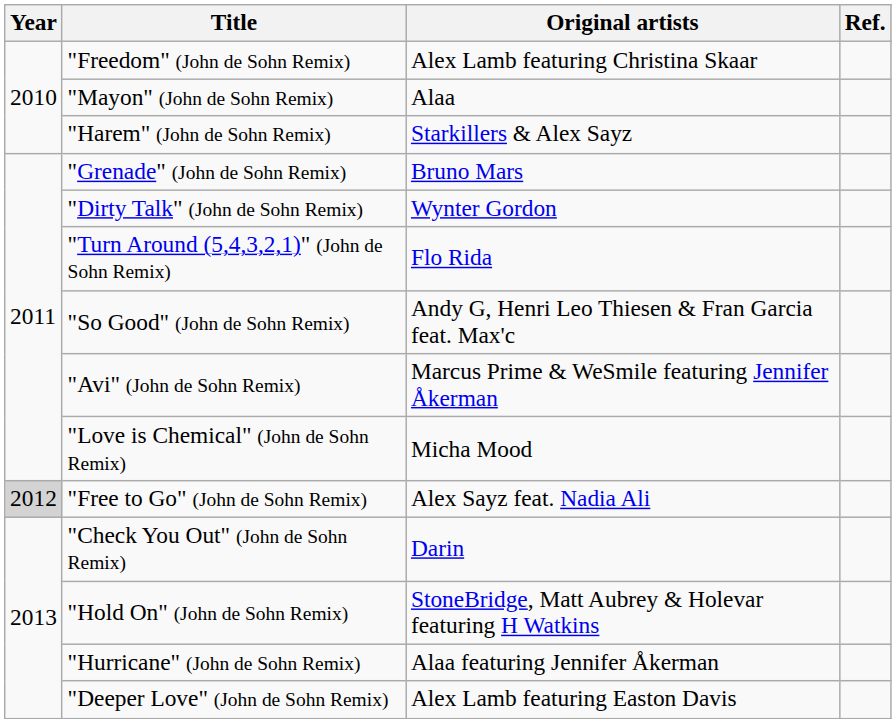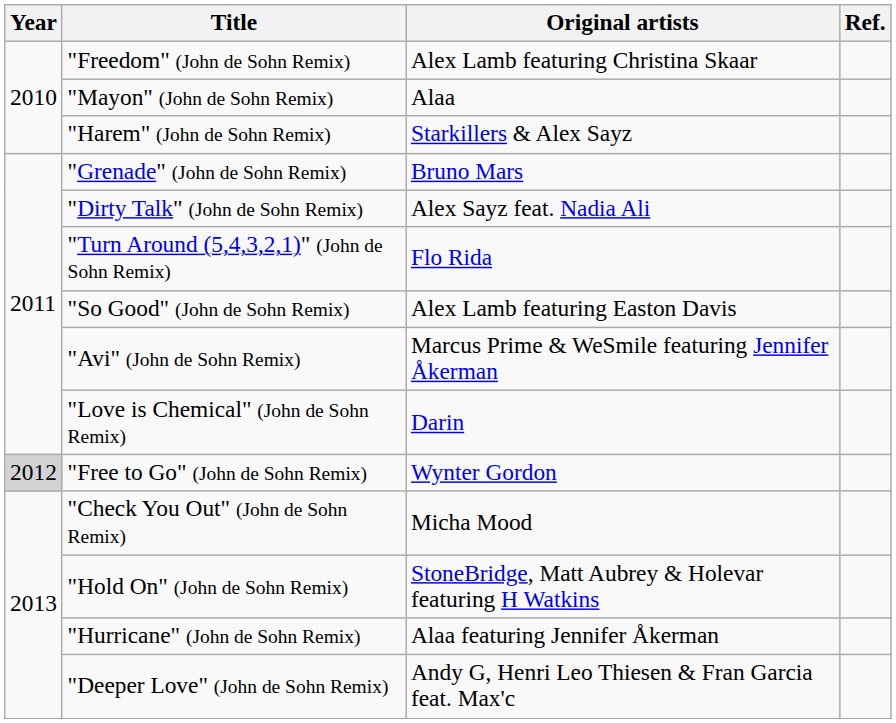(484, 208) Wynter Gordon -> (531, 208) Alex Sayz feat. Nadia Ali
(612, 321) Andy G, Henri Leo Thiesen & Fran Garcia feat. Max'c -> (574, 308) Alex Lamb featuring Easton Davis
(472, 448) Micha Mood -> (438, 422) Darin
(531, 498) Alex Sayz feat. Nadia Ali -> (484, 472) Wynter Gordon
(438, 548) Darin -> (472, 522) Micha Mood
(574, 699) Alex Lamb featuring Easton Davis -> (612, 686) Andy G, Henri Leo Thiesen & Fran Garcia feat. Max'c
